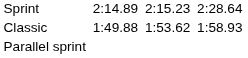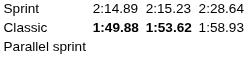(115, 27) normal -> (116, 27) bold
(168, 27) normal -> (169, 27) bold
